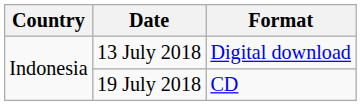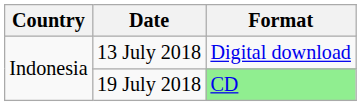(224, 84) no background -> (224, 84) lightgreen background
